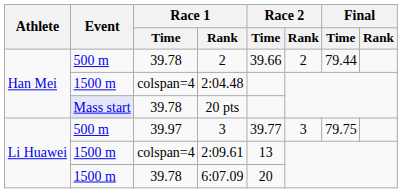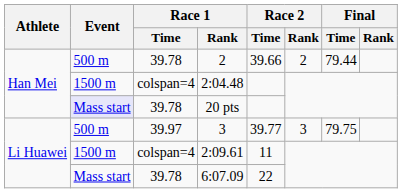(266, 153) 13 -> (266, 153) 11
(95, 176) 1500 m -> (102, 176) Mass start
(266, 176) 20 -> (266, 176) 22
